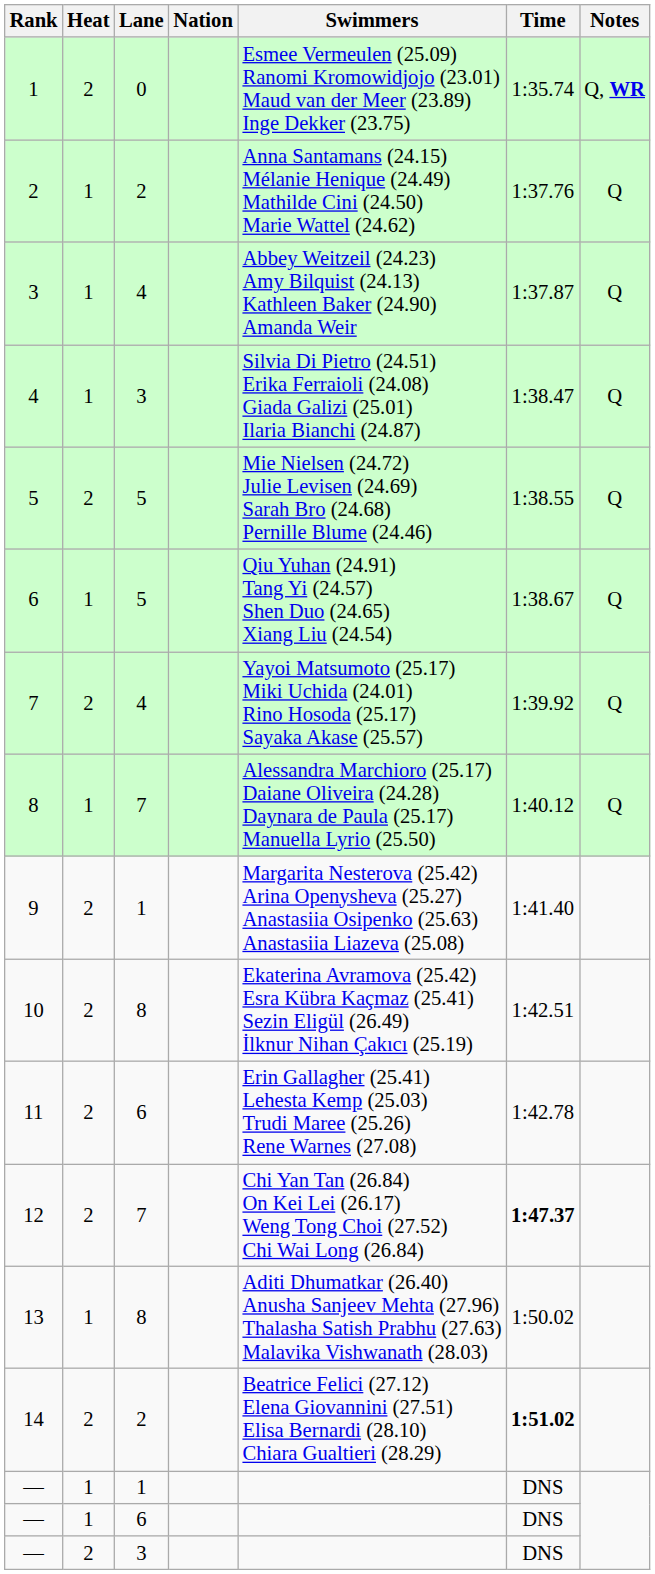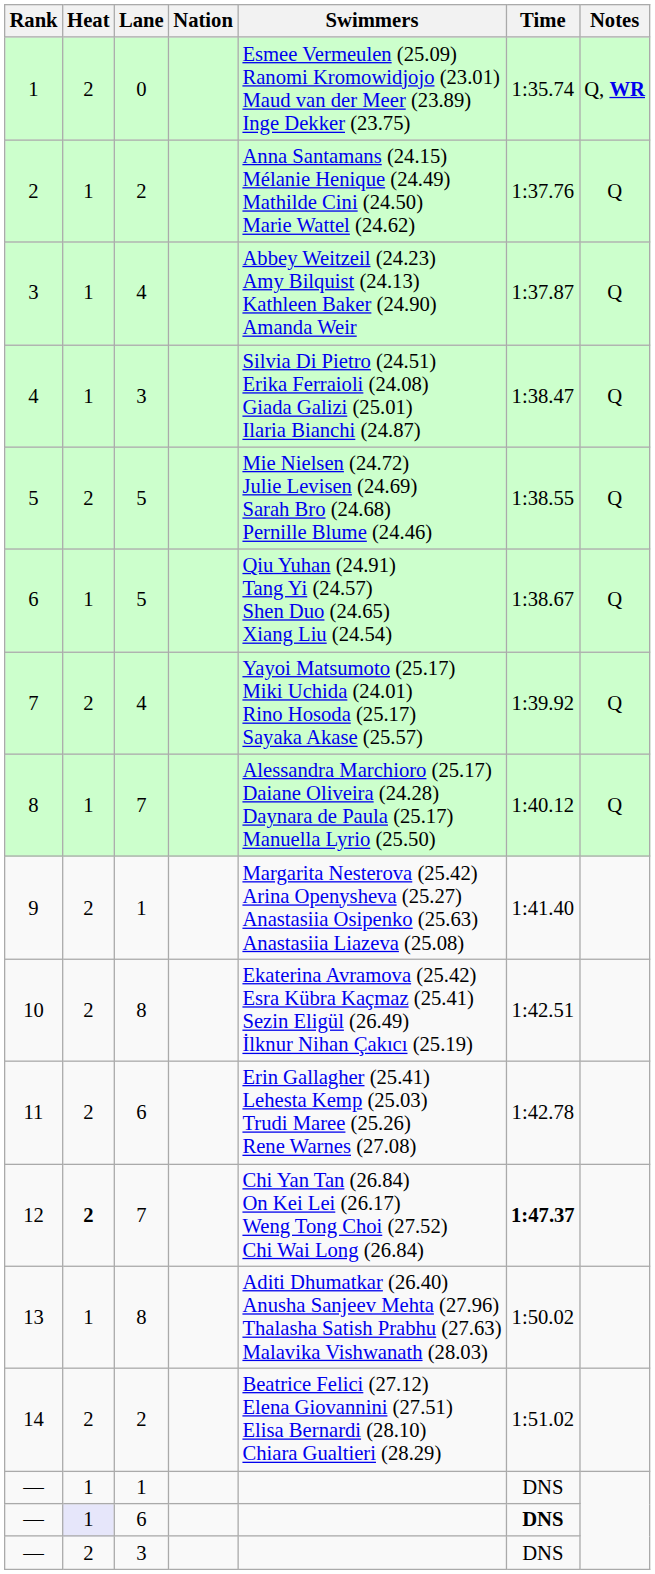(88, 1214) normal -> (88, 1214) bold
(543, 1419) bold -> (543, 1419) normal
(88, 1519) no background -> (88, 1519) lavender background
(543, 1519) normal -> (543, 1519) bold
